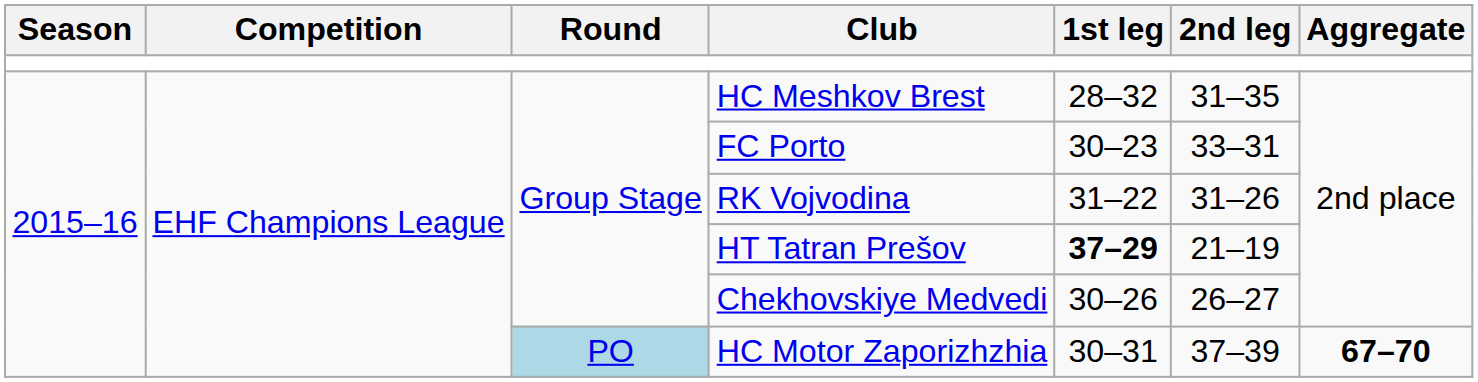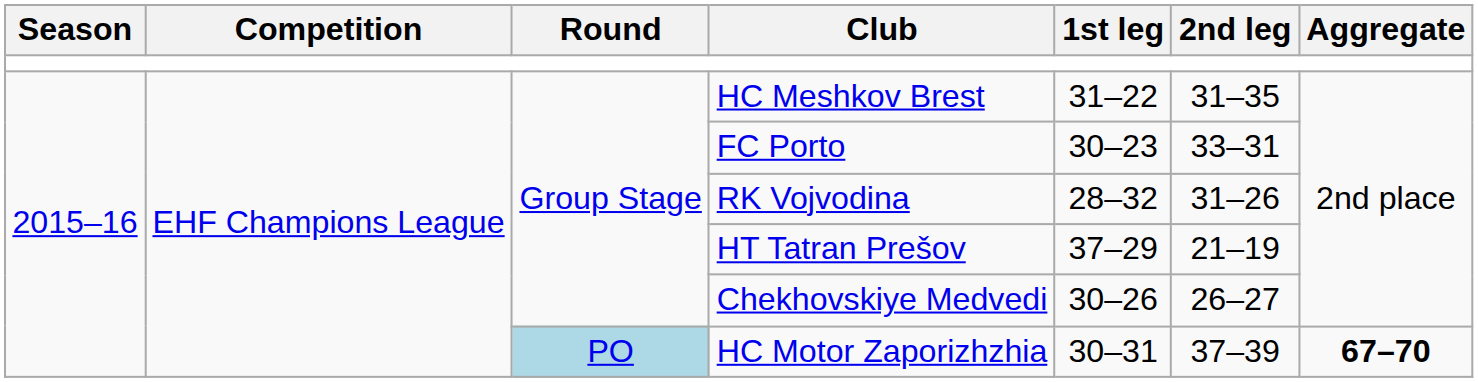(1113, 95) 28–32 -> (1113, 95) 31–22
(1113, 197) 31–22 -> (1113, 197) 28–32
(1113, 248) bold -> (1113, 248) normal
